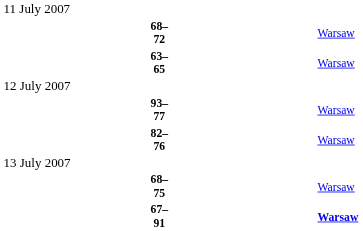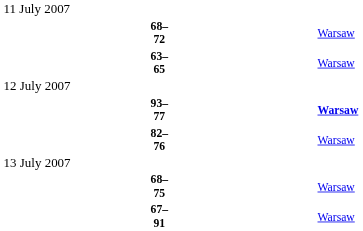(336, 109) normal -> (338, 109) bold
(338, 216) bold -> (336, 216) normal
